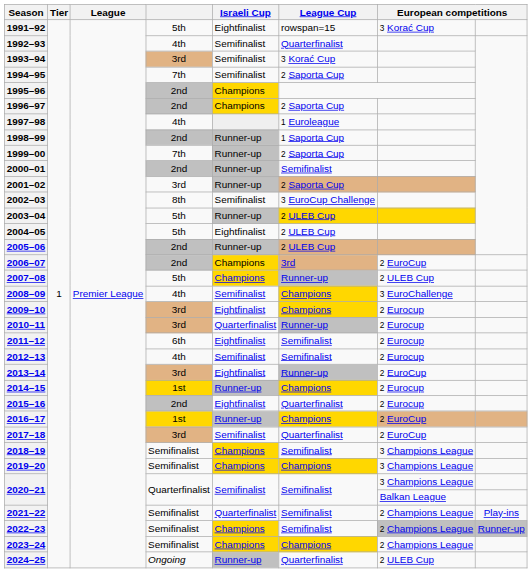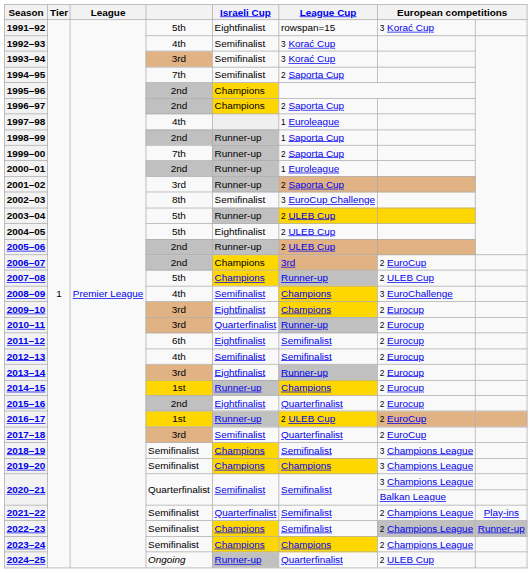(312, 43) Quarterfinalist -> (308, 43) 3 Korać Cup
(306, 168) Semifinalist -> (310, 168) 1 Euroleague
(403, 372) 2 EuroCup -> (402, 372) 2 Eurocup
(306, 419) Champions -> (308, 419) 2 ULEB Cup
